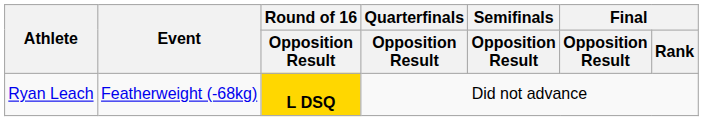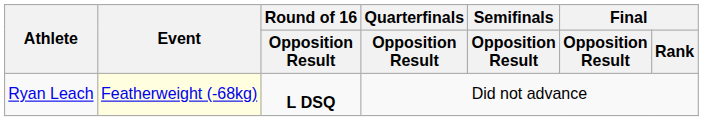(179, 95) no background -> (179, 95) lightyellow background
(311, 104) gold background -> (311, 104) no background
